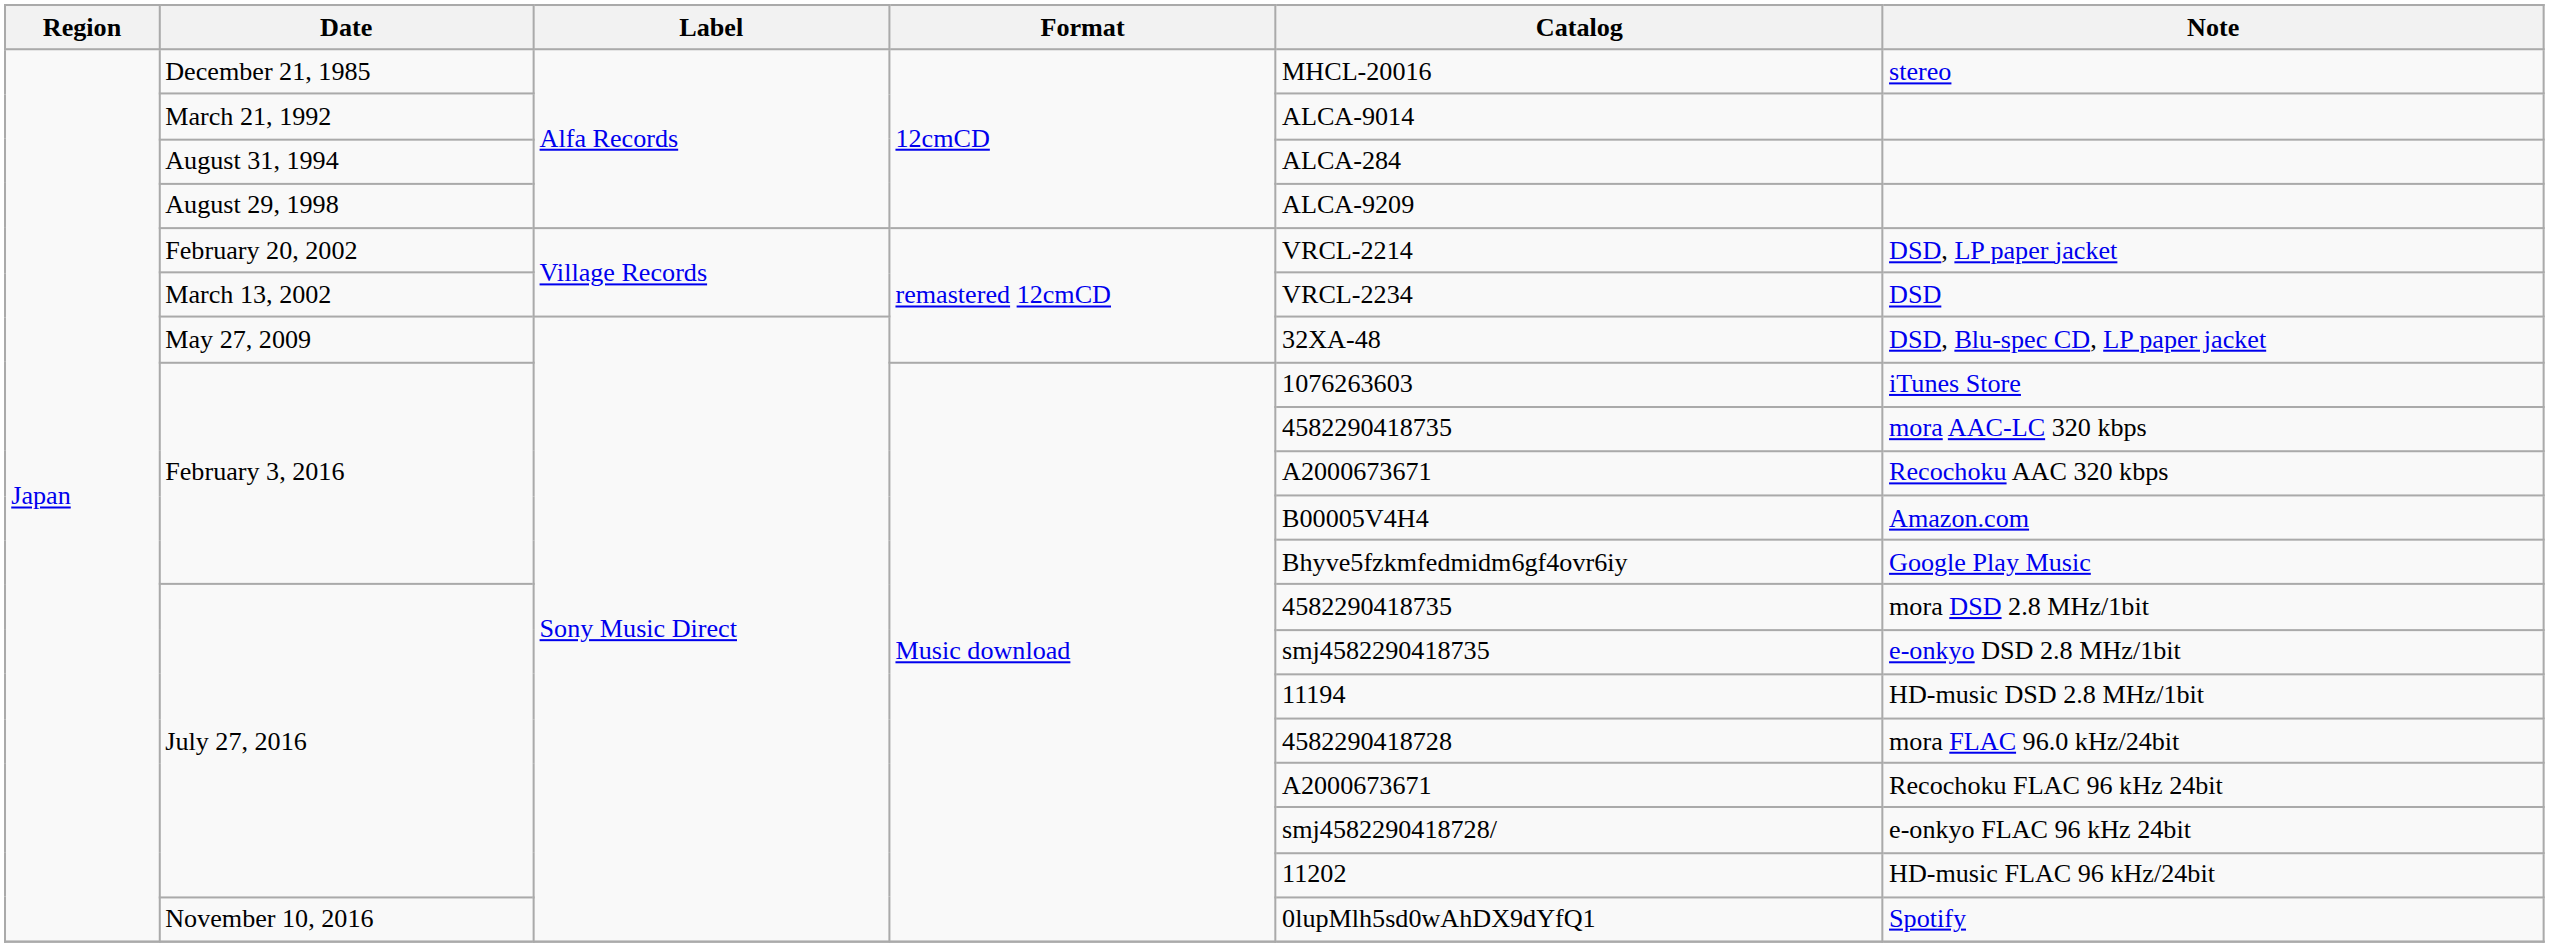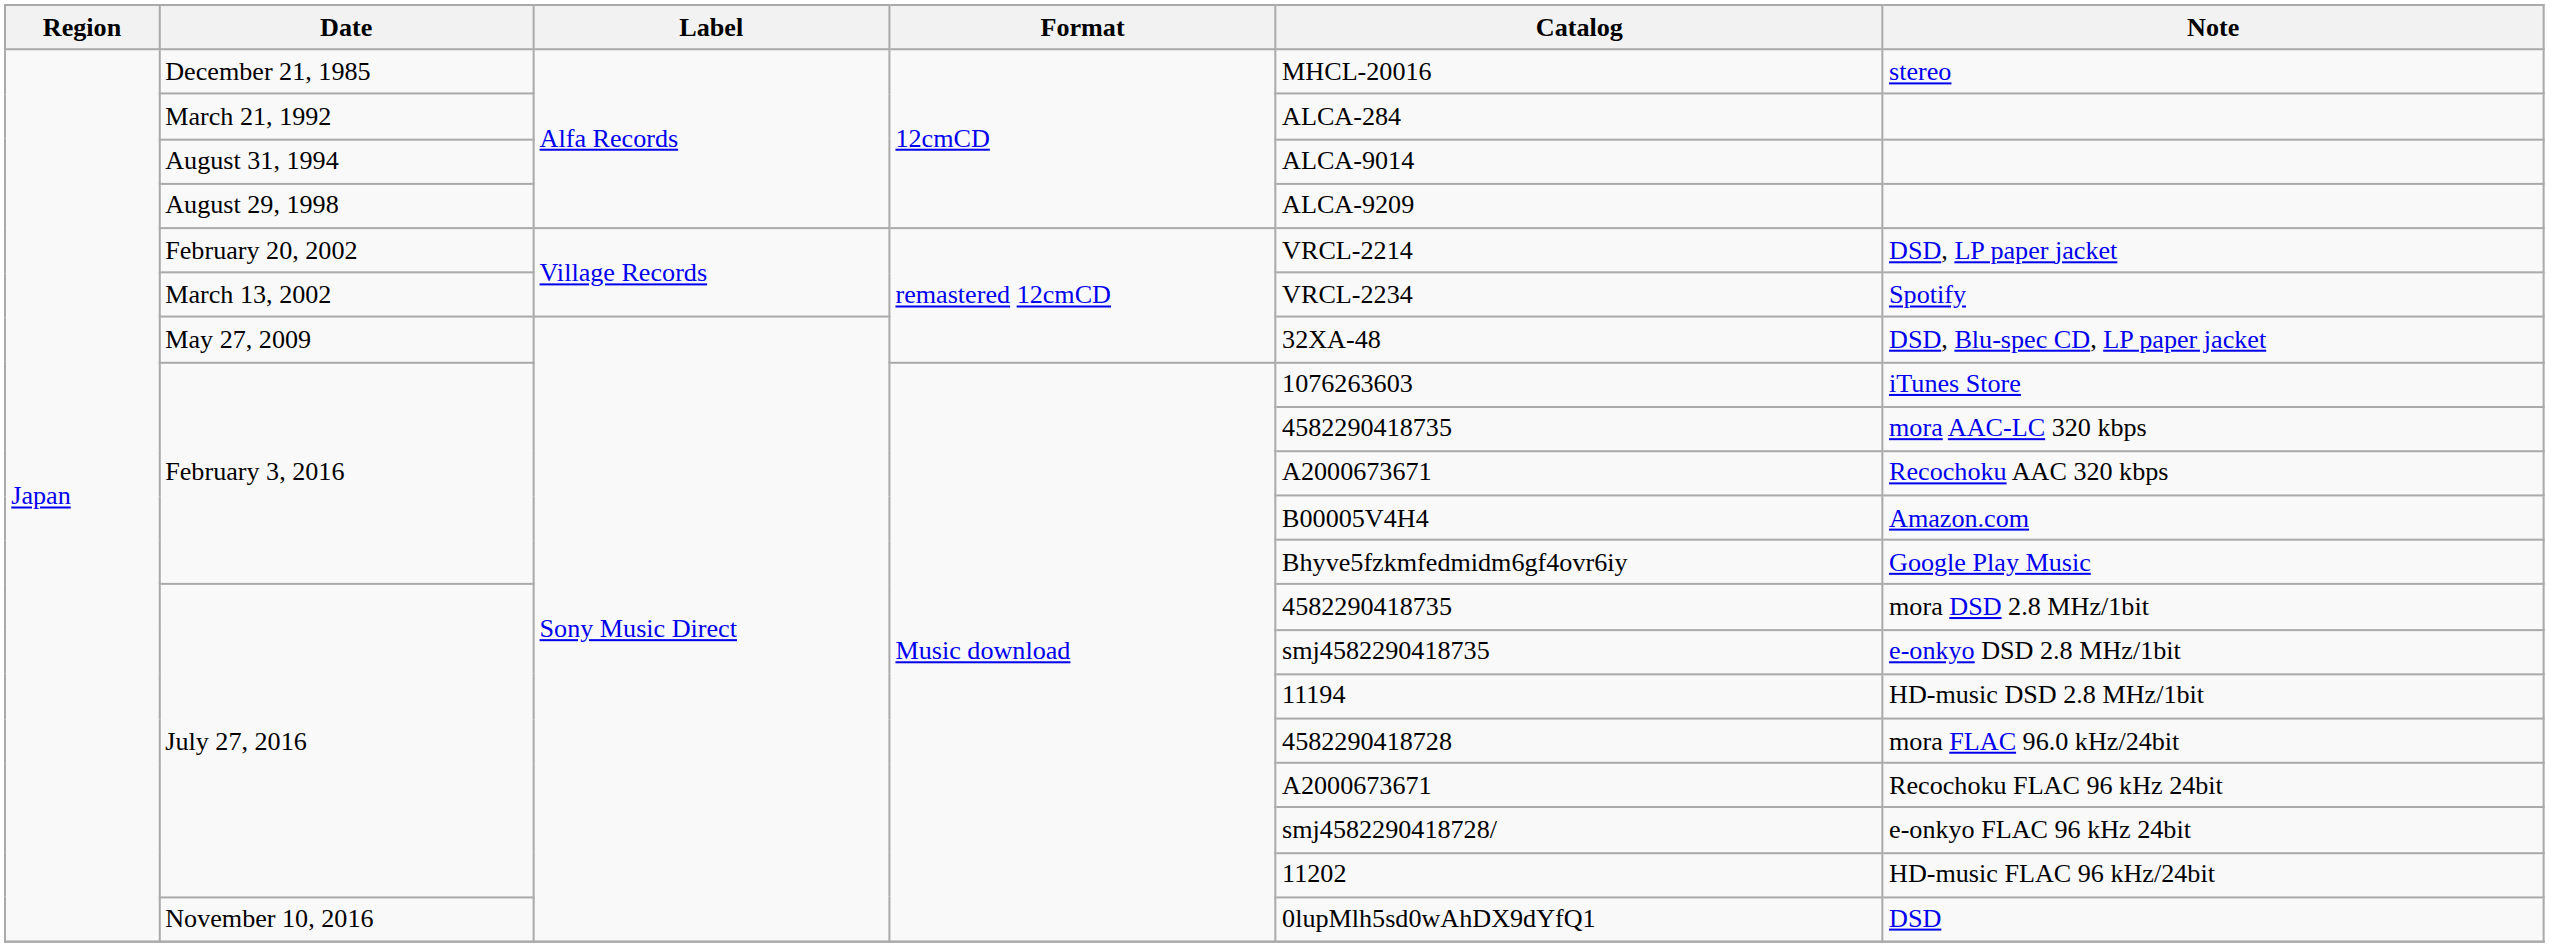(1348, 115) ALCA-9014 -> (1342, 115) ALCA-284
(1342, 160) ALCA-284 -> (1348, 160) ALCA-9014
(1915, 294) DSD -> (1928, 294) Spotify
(1928, 918) Spotify -> (1915, 918) DSD
